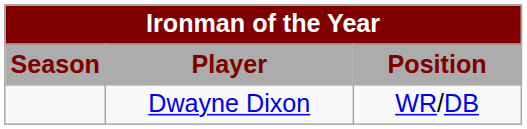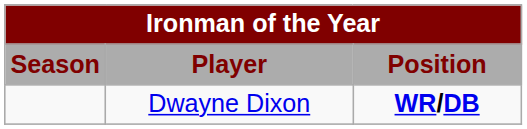(437, 104) normal -> (437, 104) bold
